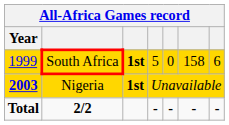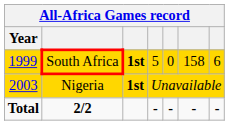(23, 85) bold -> (23, 85) normal
